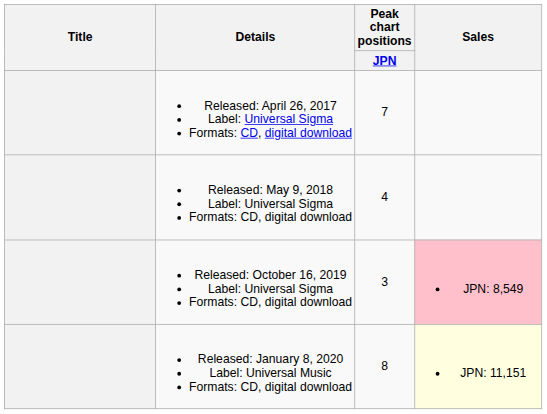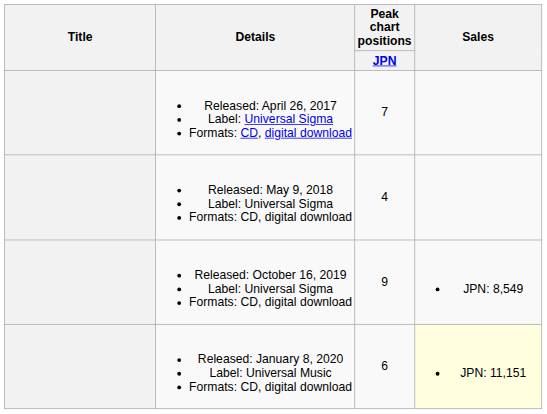(385, 282) 3 -> (385, 282) 9
(478, 289) pink background -> (478, 289) no background
(385, 366) 8 -> (385, 366) 6
